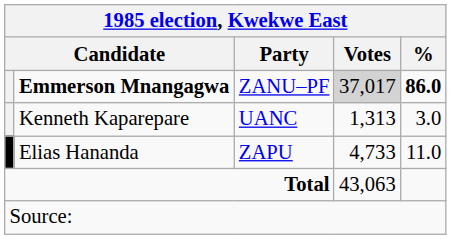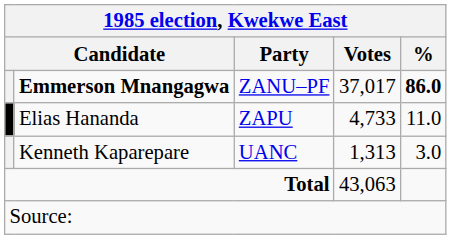(367, 86) lightgrey background -> (367, 86) no background
rows swapped: (79, 151) <-> (104, 119)
